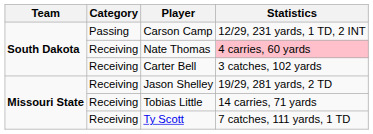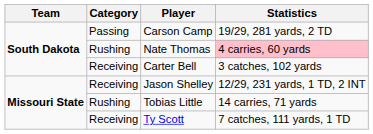(292, 31) 12/29, 231 yards, 1 TD, 2 INT -> (275, 31) 19/29, 281 yards, 2 TD
(114, 49) Receiving -> (110, 49) Rushing
(275, 84) 19/29, 281 yards, 2 TD -> (292, 84) 12/29, 231 yards, 1 TD, 2 INT
(114, 102) Receiving -> (110, 102) Rushing
